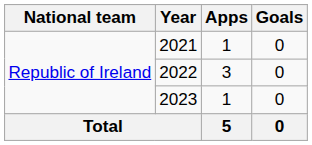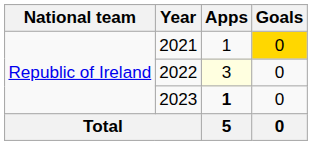(280, 45) no background -> (280, 45) gold background
(227, 72) no background -> (227, 72) lightyellow background
(227, 99) normal -> (227, 99) bold
